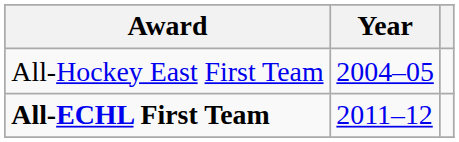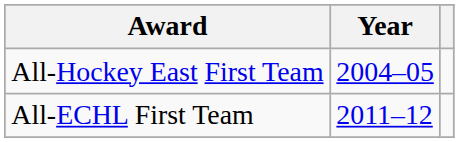(140, 114) bold -> (133, 114) normal
